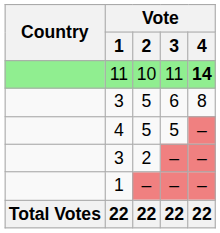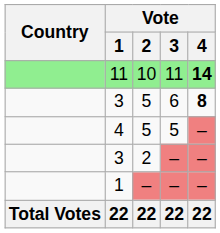(202, 102) normal -> (202, 102) bold
